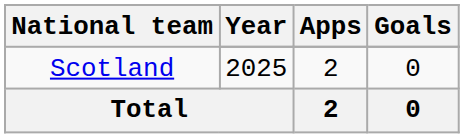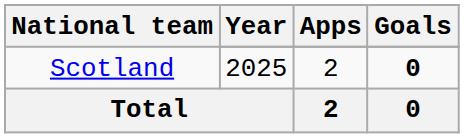(413, 68) normal -> (413, 68) bold
